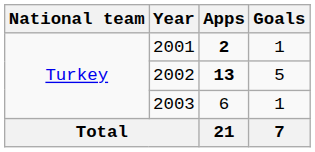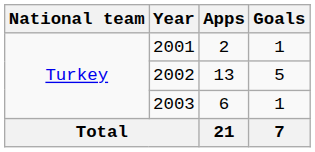(224, 47) bold -> (224, 47) normal
(224, 76) bold -> (224, 76) normal
